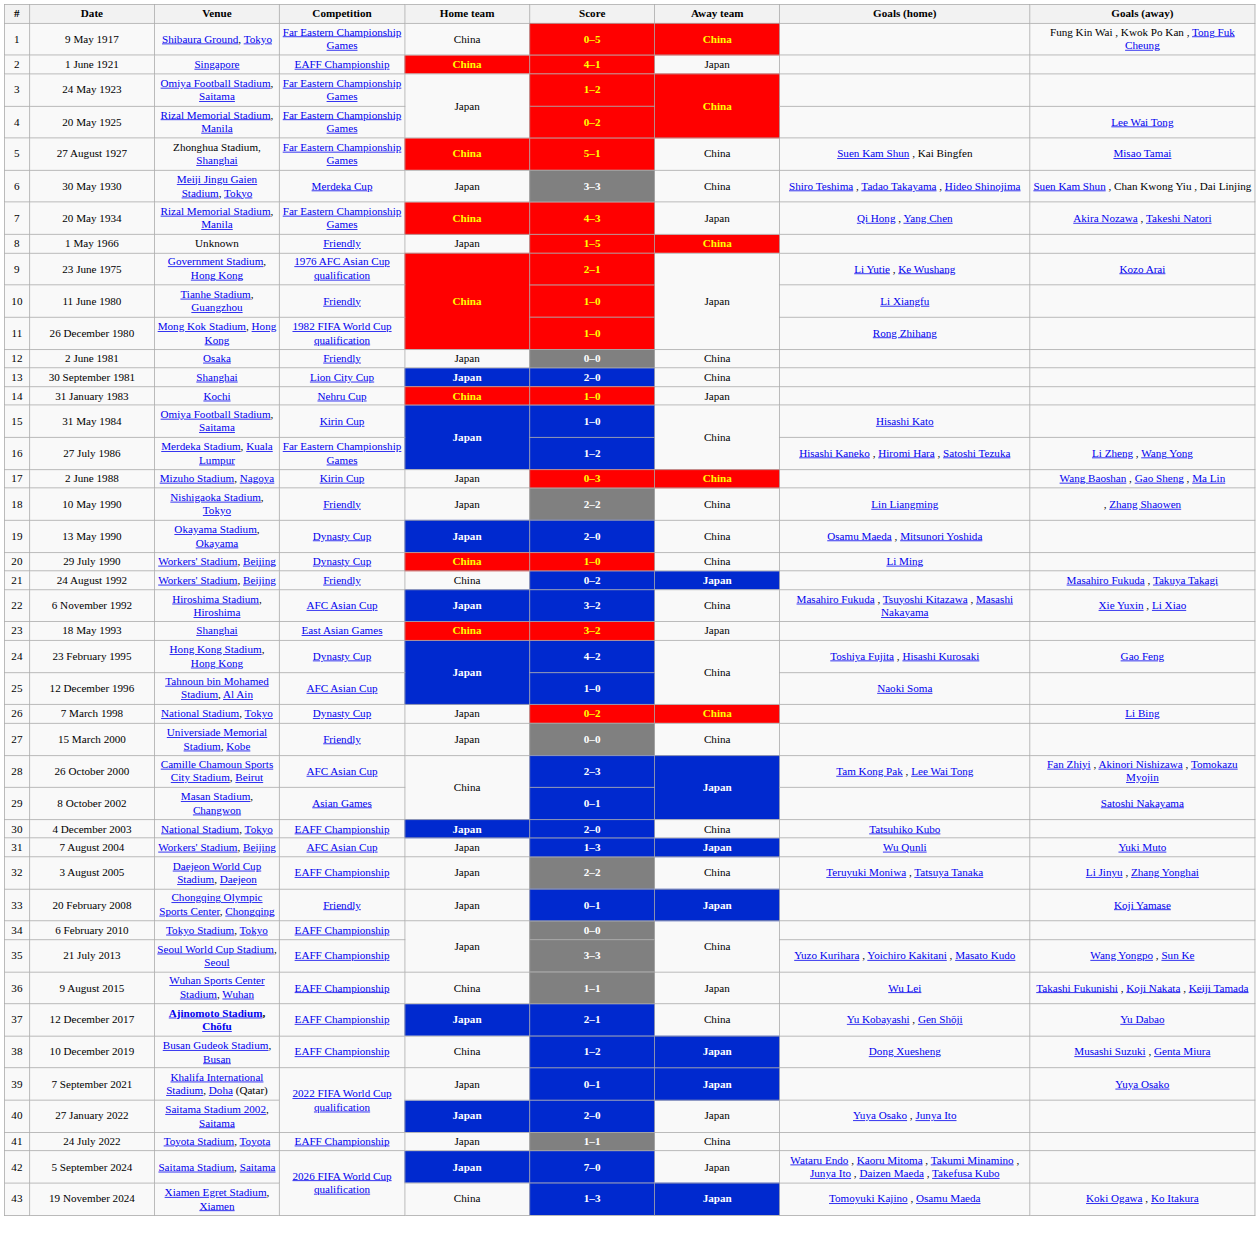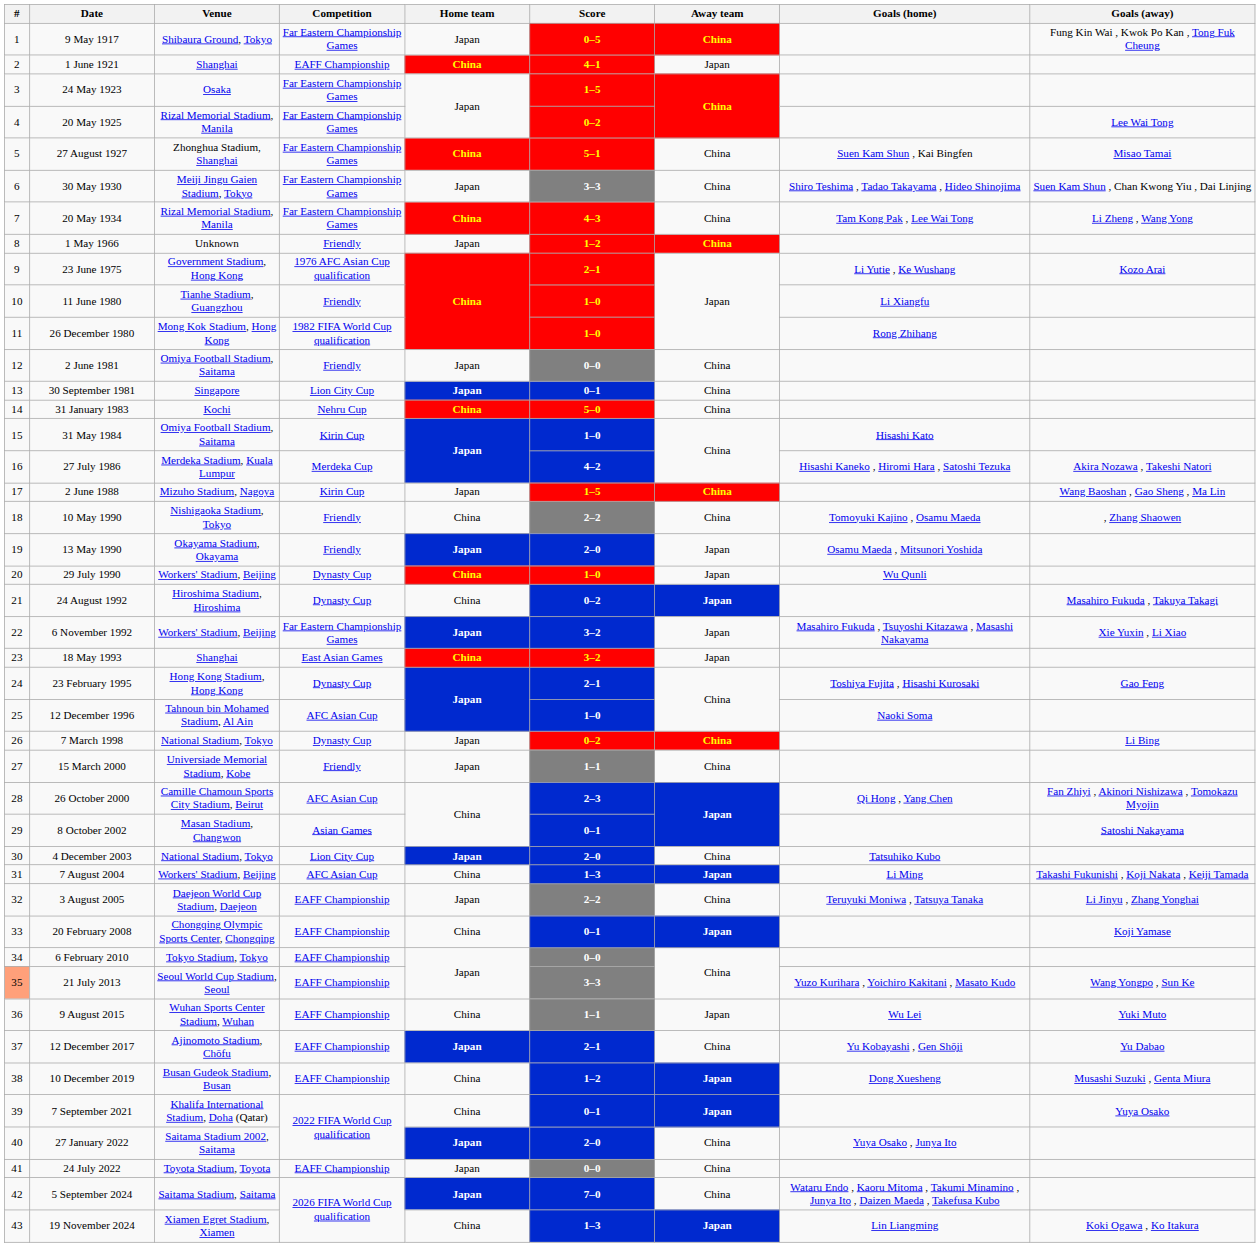(467, 39) China -> (467, 39) Japan
(217, 64) Singapore -> (217, 64) Shanghai
(217, 90) Omiya Football Stadium, Saitama -> (217, 90) Osaka
(592, 90) 1–2 -> (592, 90) 1–5
(342, 186) Merdeka Cup -> (342, 186) Far Eastern Championship Games
(717, 218) Japan -> (717, 218) China
(905, 218) Qi Hong , Yang Chen -> (905, 218) Tam Kong Pak , Lee Wai Tong
(1142, 218) Akira Nozawa , Takeshi Natori -> (1142, 218) Li Zheng , Wang Yong
(592, 243) 1–5 -> (592, 243) 1–2
(217, 358) Osaka -> (217, 365) Omiya Football Stadium, Saitama
(217, 377) Shanghai -> (217, 390) Singapore
(592, 377) 2–0 -> (592, 390) 0–1
(592, 396) 1–0 -> (592, 409) 5–0
(717, 396) Japan -> (717, 409) China
(342, 453) Far Eastern Championship Games -> (342, 466) Merdeka Cup
(592, 453) 1–2 -> (592, 466) 4–2
(1142, 453) Li Zheng , Wang Yong -> (1142, 466) Akira Nozawa , Takeshi Natori
(592, 478) 0–3 -> (592, 492) 1–5
(467, 504) Japan -> (467, 517) China
(905, 504) Lin Liangming -> (905, 517) Tomoyuki Kajino , Osamu Maeda
(342, 536) Dynasty Cup -> (342, 549) Friendly
(717, 536) China -> (717, 549) Japan
(717, 561) China -> (717, 575) Japan
(905, 561) Li Ming -> (905, 575) Wu Qunli
(217, 580) Workers' Stadium, Beijing -> (217, 600) Hiroshima Stadium, Hiroshima
(342, 580) Friendly -> (342, 600) Dynasty Cup
(217, 605) Hiroshima Stadium, Hiroshima -> (217, 632) Workers' Stadium, Beijing
(342, 605) AFC Asian Cup -> (342, 632) Far Eastern Championship Games
(717, 605) China -> (717, 632) Japan
(592, 656) 4–2 -> (592, 683) 2–1
(592, 739) 0–0 -> (592, 766) 1–1
(905, 771) Tam Kong Pak , Lee Wai Tong -> (905, 798) Qi Hong , Yang Chen
(342, 828) EAFF Championship -> (342, 855) Lion City Cup
(467, 847) Japan -> (467, 874) China
(905, 847) Wu Qunli -> (905, 874) Li Ming
(1142, 847) Yuki Muto -> (1142, 874) Takashi Fukunishi , Koji Nakata , Keiji Tamada
(342, 905) Friendly -> (342, 931) EAFF Championship
(467, 905) Japan -> (467, 931) China
(17, 955) no background -> (17, 982) lightsalmon background
(1142, 987) Takashi Fukunishi , Koji Nakata , Keiji Tamada -> (1142, 1014) Yuki Muto
(217, 1020) bold -> (217, 1046) normal
(467, 1084) Japan -> (467, 1111) China
(717, 1116) Japan -> (717, 1143) China
(592, 1141) 1–1 -> (592, 1168) 0–0
(717, 1167) Japan -> (717, 1193) China
(905, 1199) Tomoyuki Kajino , Osamu Maeda -> (905, 1226) Lin Liangming
